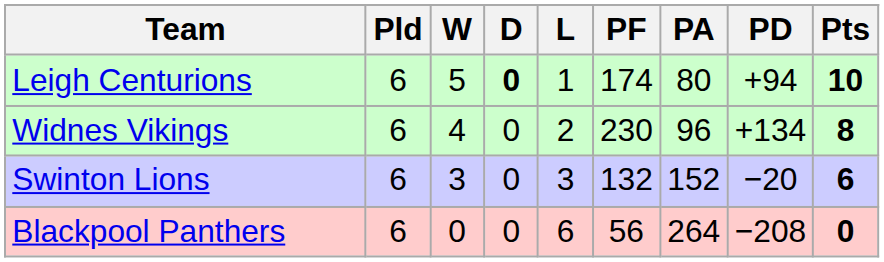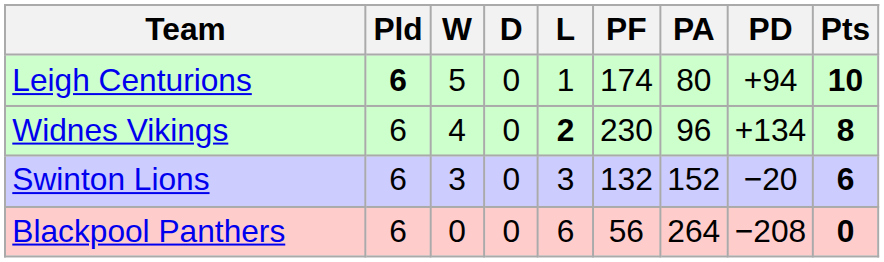(398, 79) normal -> (398, 79) bold
(511, 79) bold -> (511, 79) normal
(565, 130) normal -> (565, 130) bold
